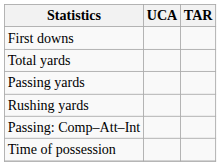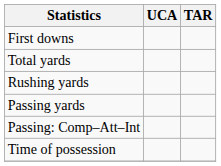rows swapped: (48, 105) <-> (46, 82)
